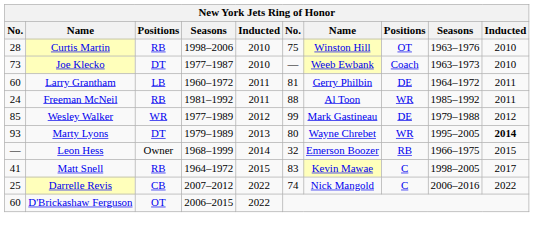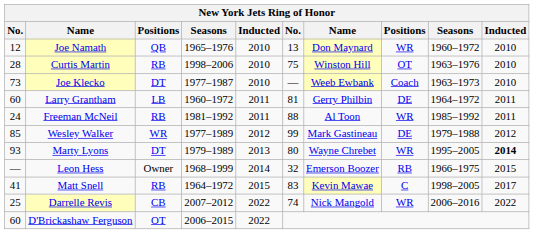+ row: (80, 47)
(405, 185) C -> (405, 202) WR
